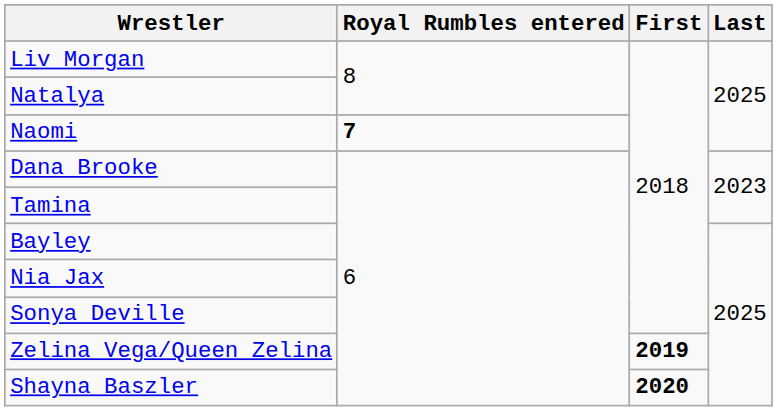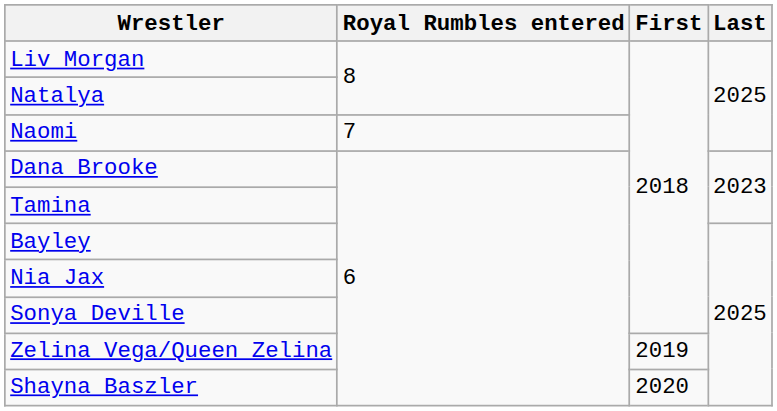(350, 132) bold -> (350, 132) normal
(662, 351) bold -> (662, 351) normal
(662, 388) bold -> (662, 388) normal
